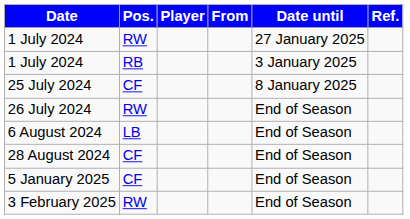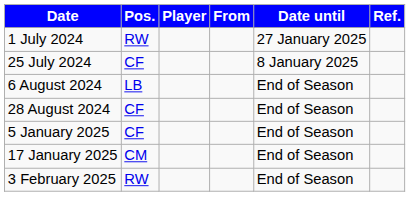- row: (46, 62)
- row: (50, 109)
+ row: (63, 156)
